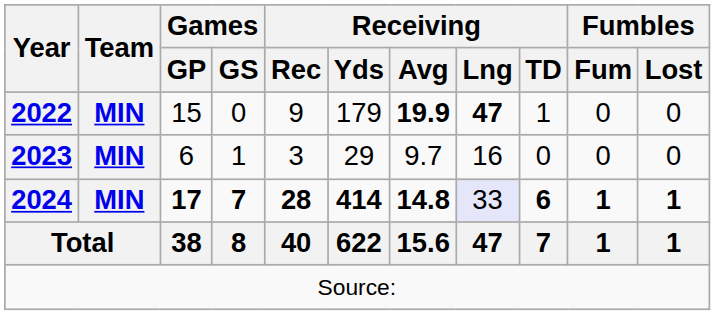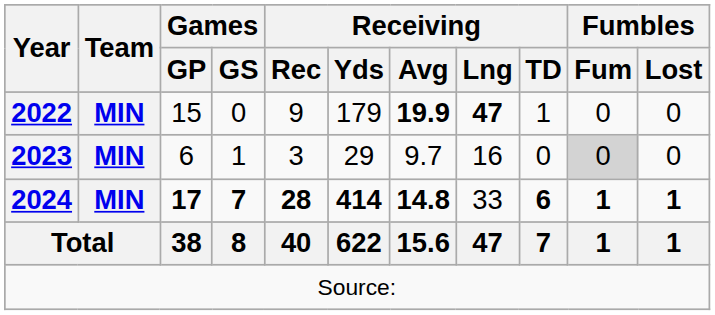(603, 156) no background -> (603, 156) lightgrey background
(488, 199) lavender background -> (488, 199) no background
